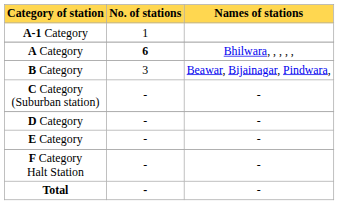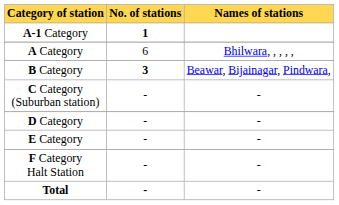(145, 32) normal -> (145, 32) bold
(145, 51) bold -> (145, 51) normal
(145, 70) normal -> (145, 70) bold
